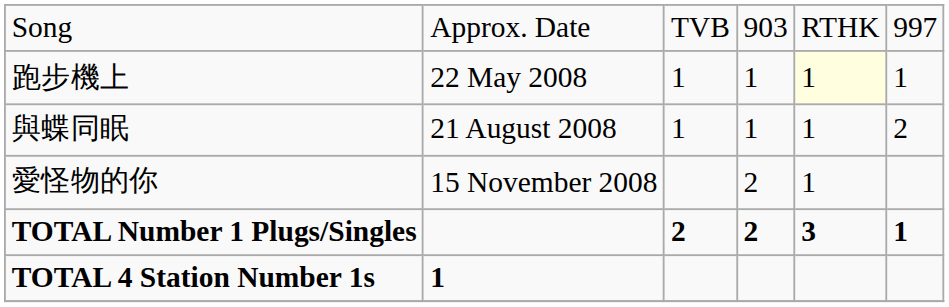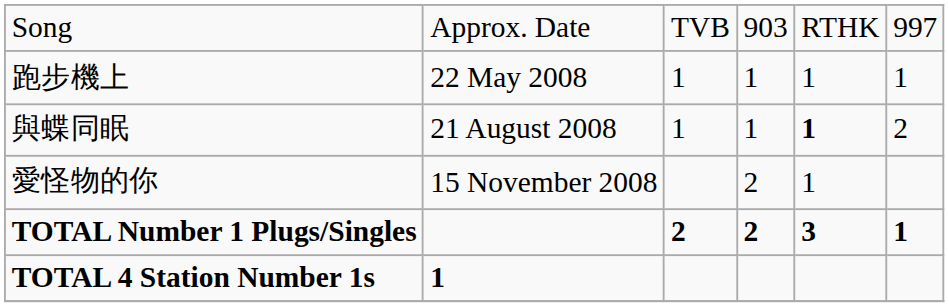(809, 77) lightyellow background -> (809, 77) no background
(809, 129) normal -> (809, 129) bold
